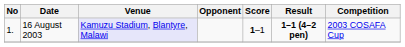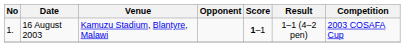(134, 30) lavender background -> (134, 30) no background
(299, 30) bold -> (299, 30) normal
